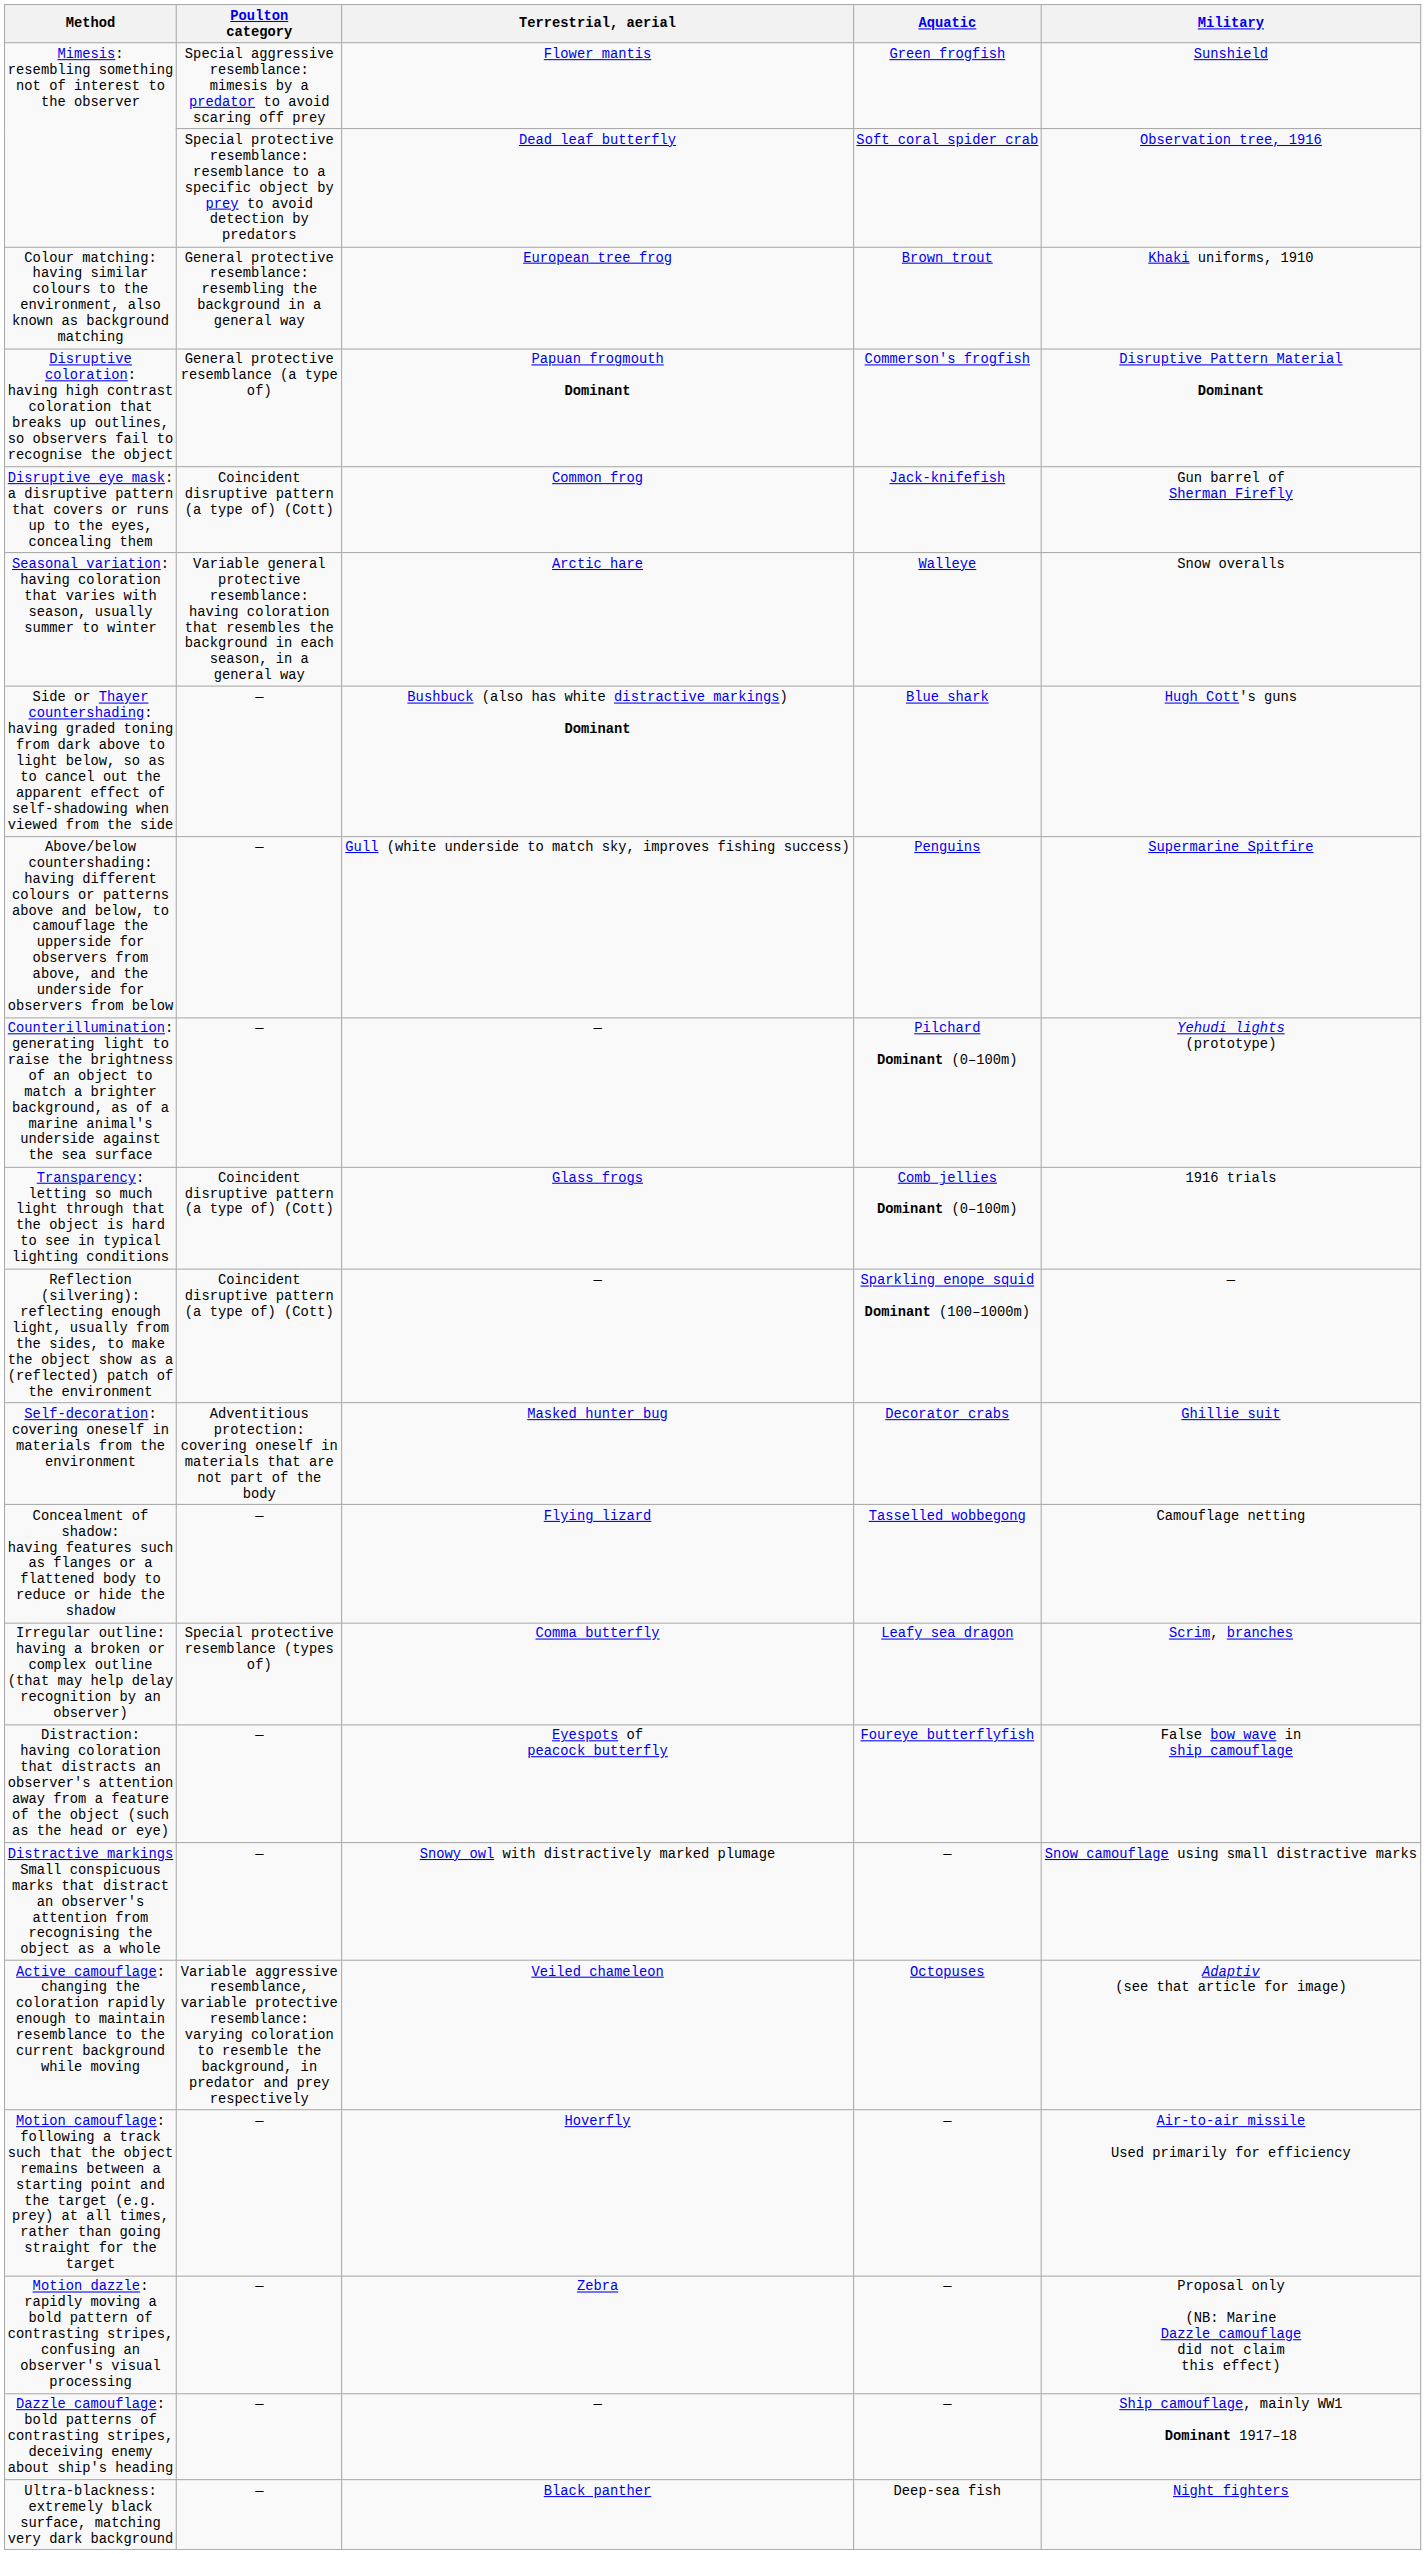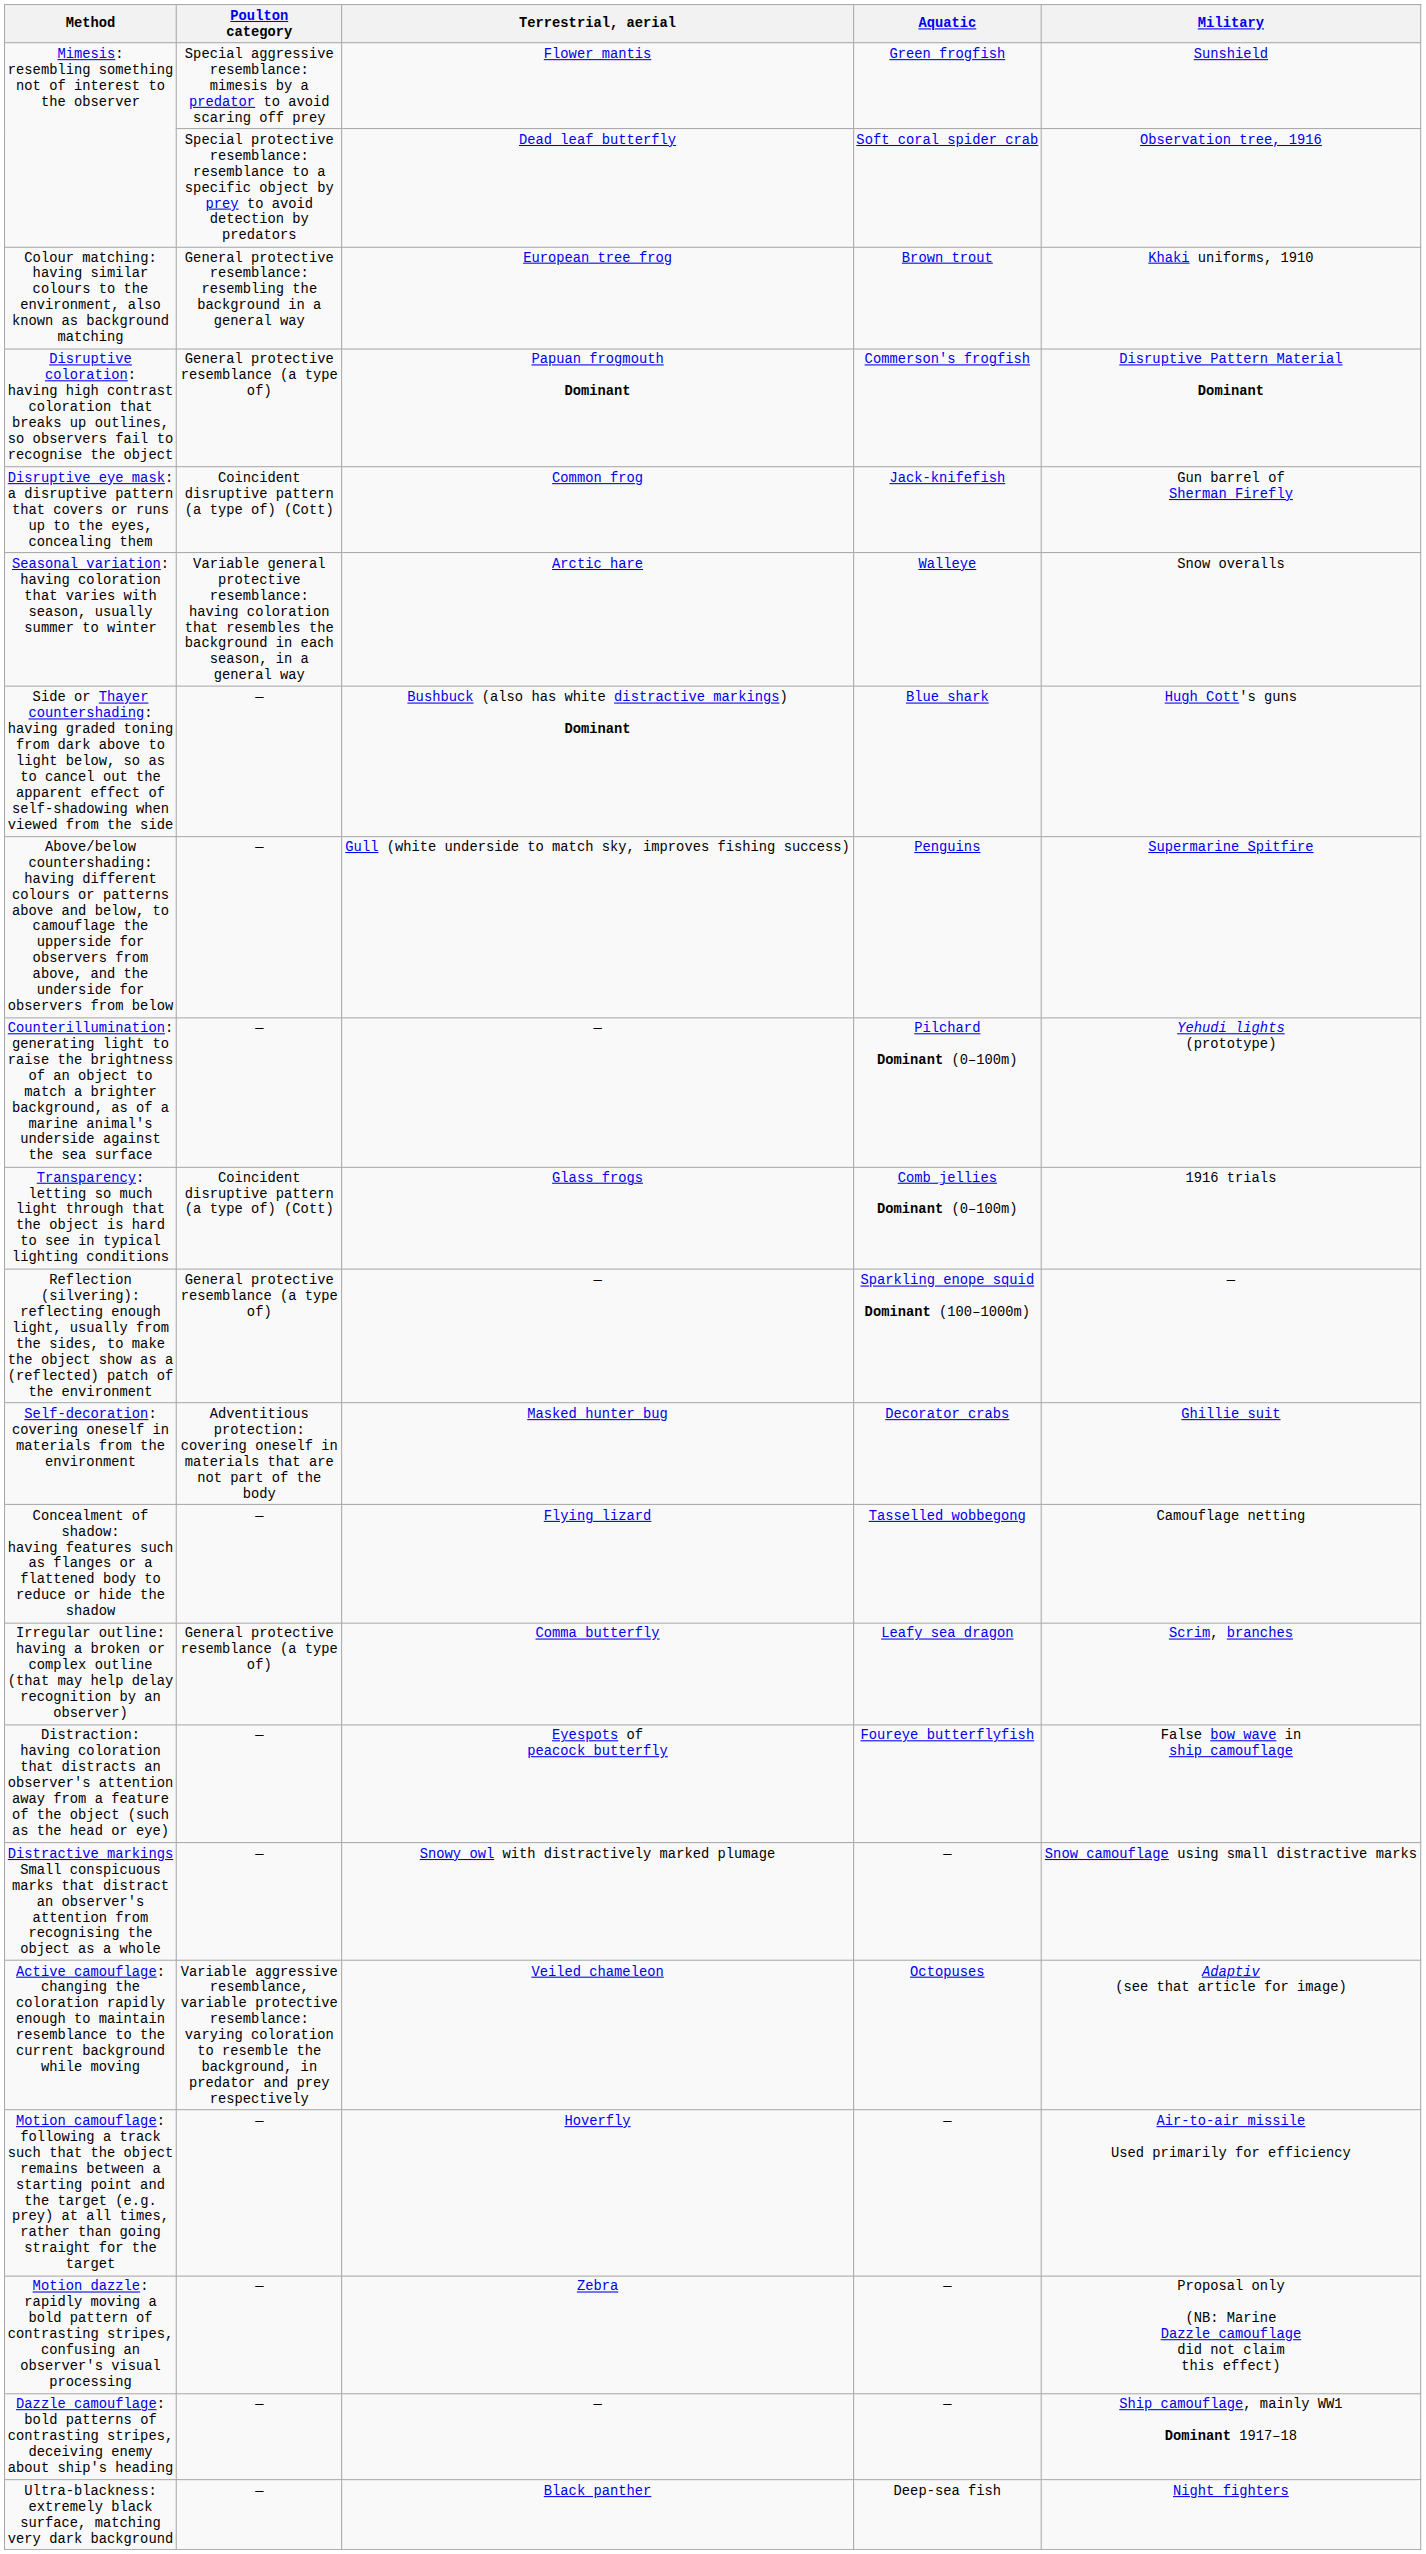(259, 1296) Coincident disruptive pattern (a type of) (Cott) -> (259, 1296) General protective resemblance (a type of)
(259, 1650) Special protective resemblance (types of) -> (259, 1650) General protective resemblance (a type of)
